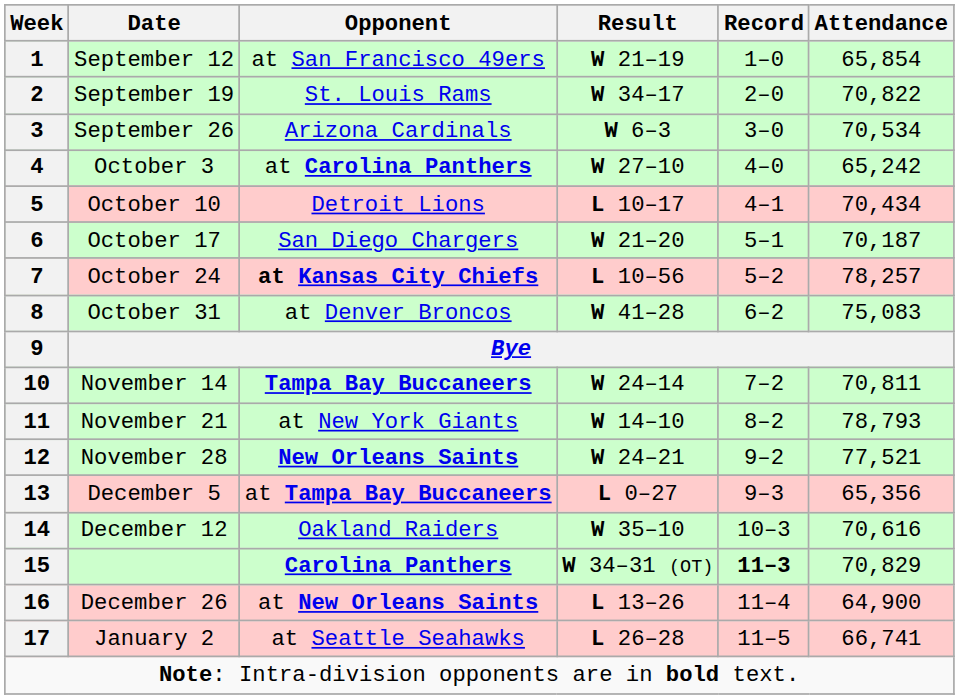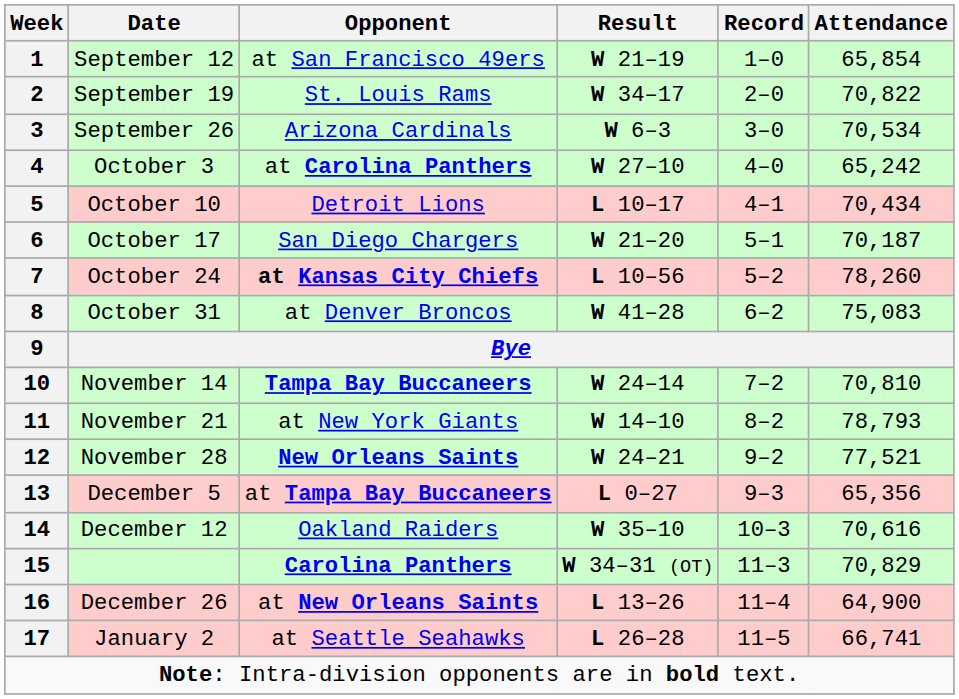(881, 277) 78,257 -> (881, 277) 78,260
(881, 385) 70,811 -> (881, 385) 70,810
(764, 566) bold -> (764, 566) normal
